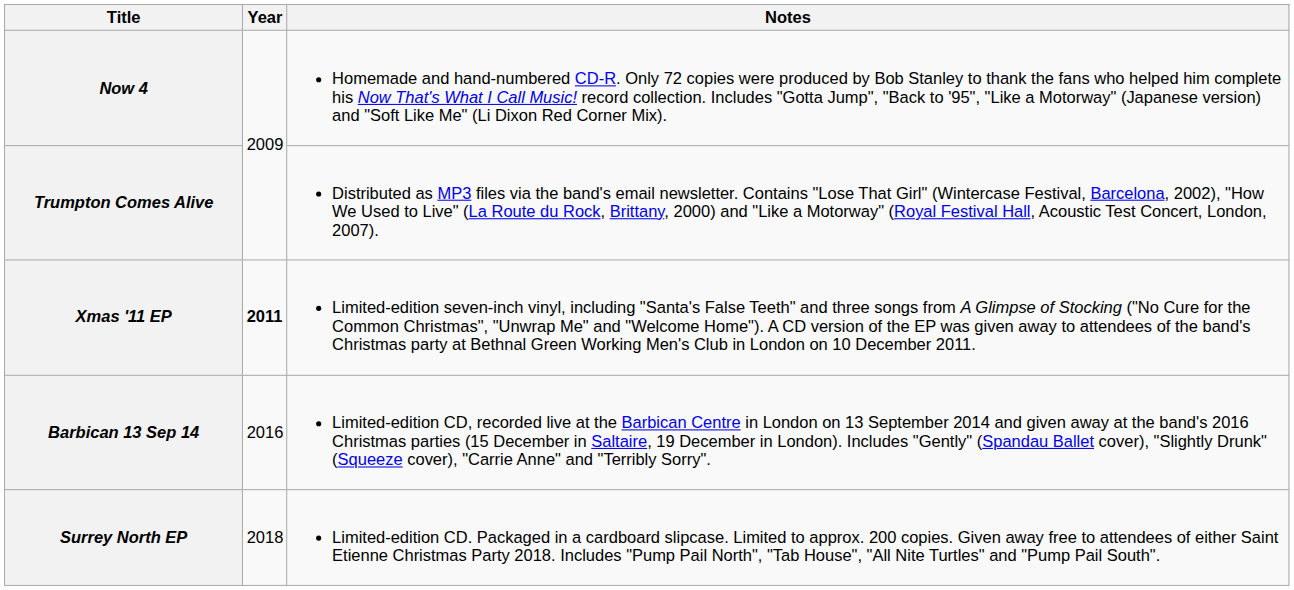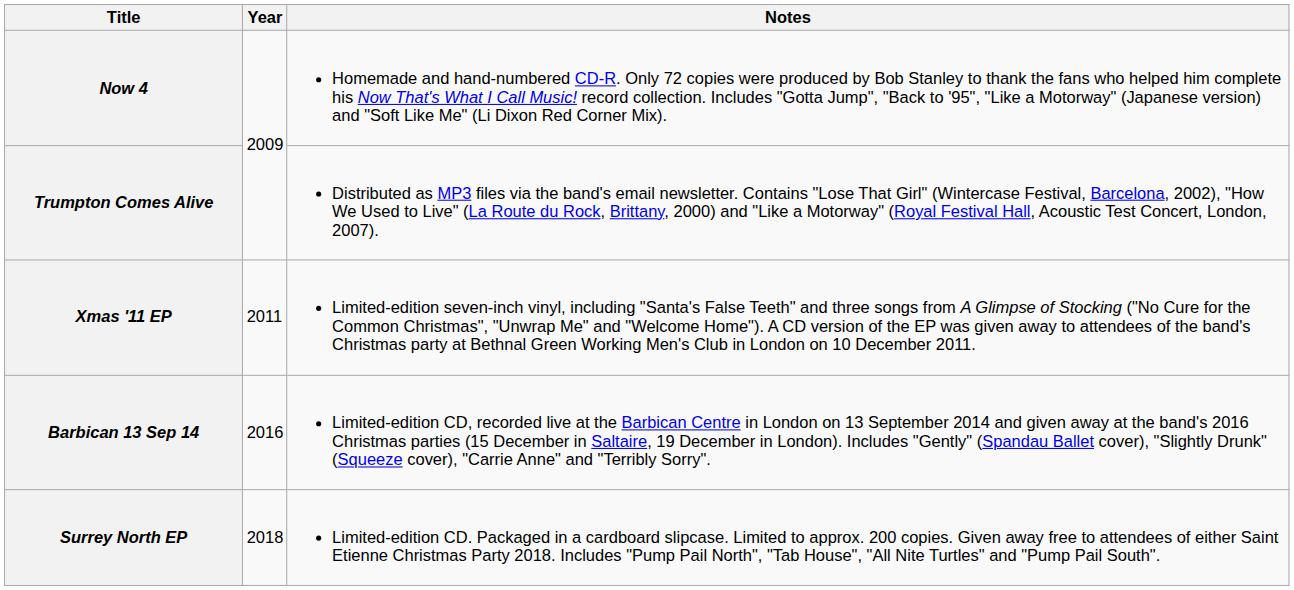(265, 317) bold -> (264, 317) normal
